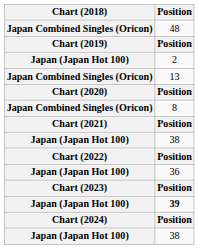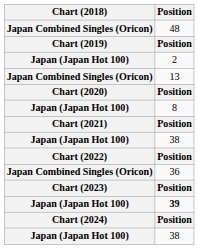(80, 108) Japan Combined Singles (Oricon) -> (80, 108) Japan (Japan Hot 100)
(80, 172) Japan (Japan Hot 100) -> (80, 172) Japan Combined Singles (Oricon)
